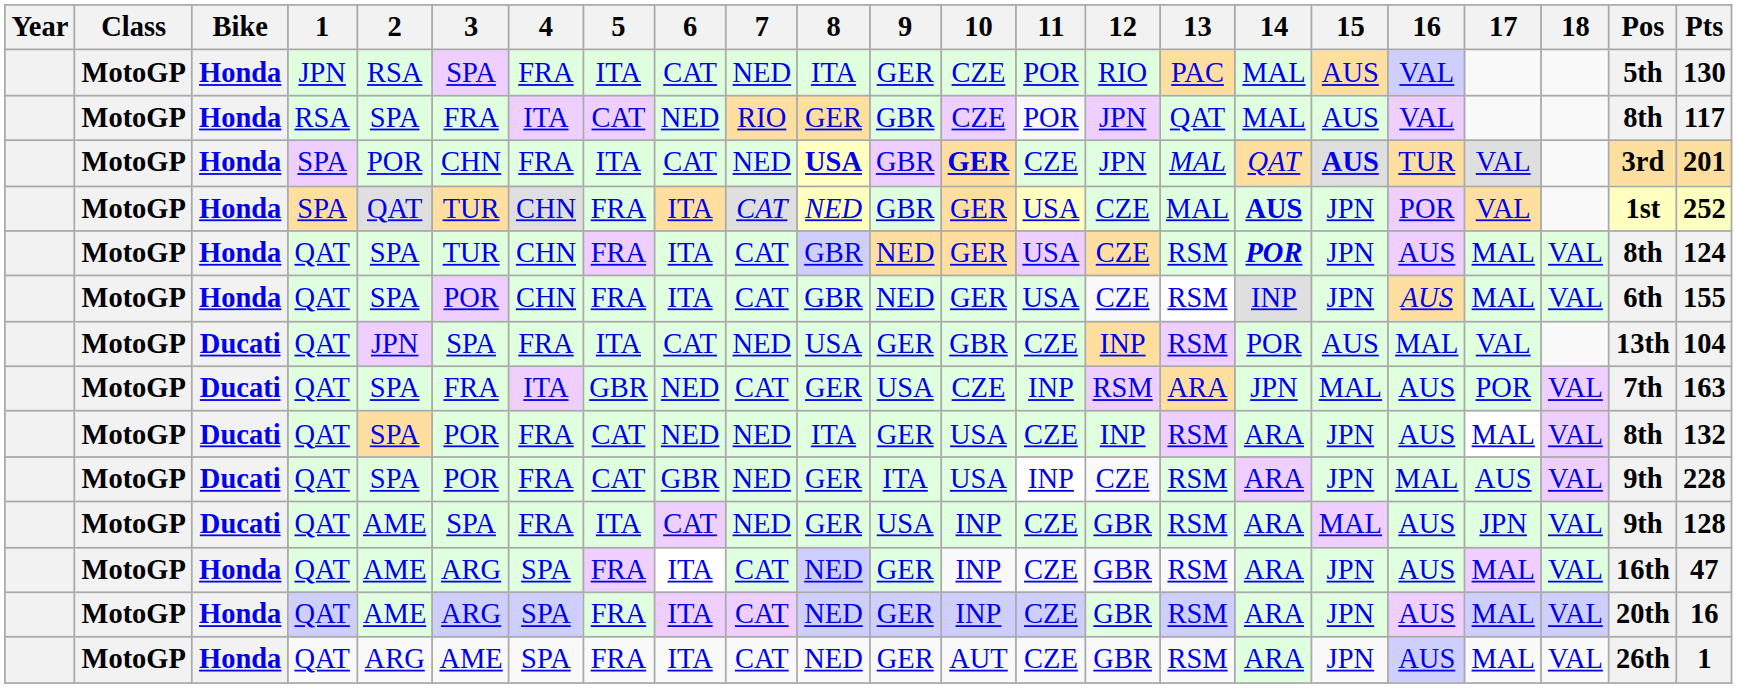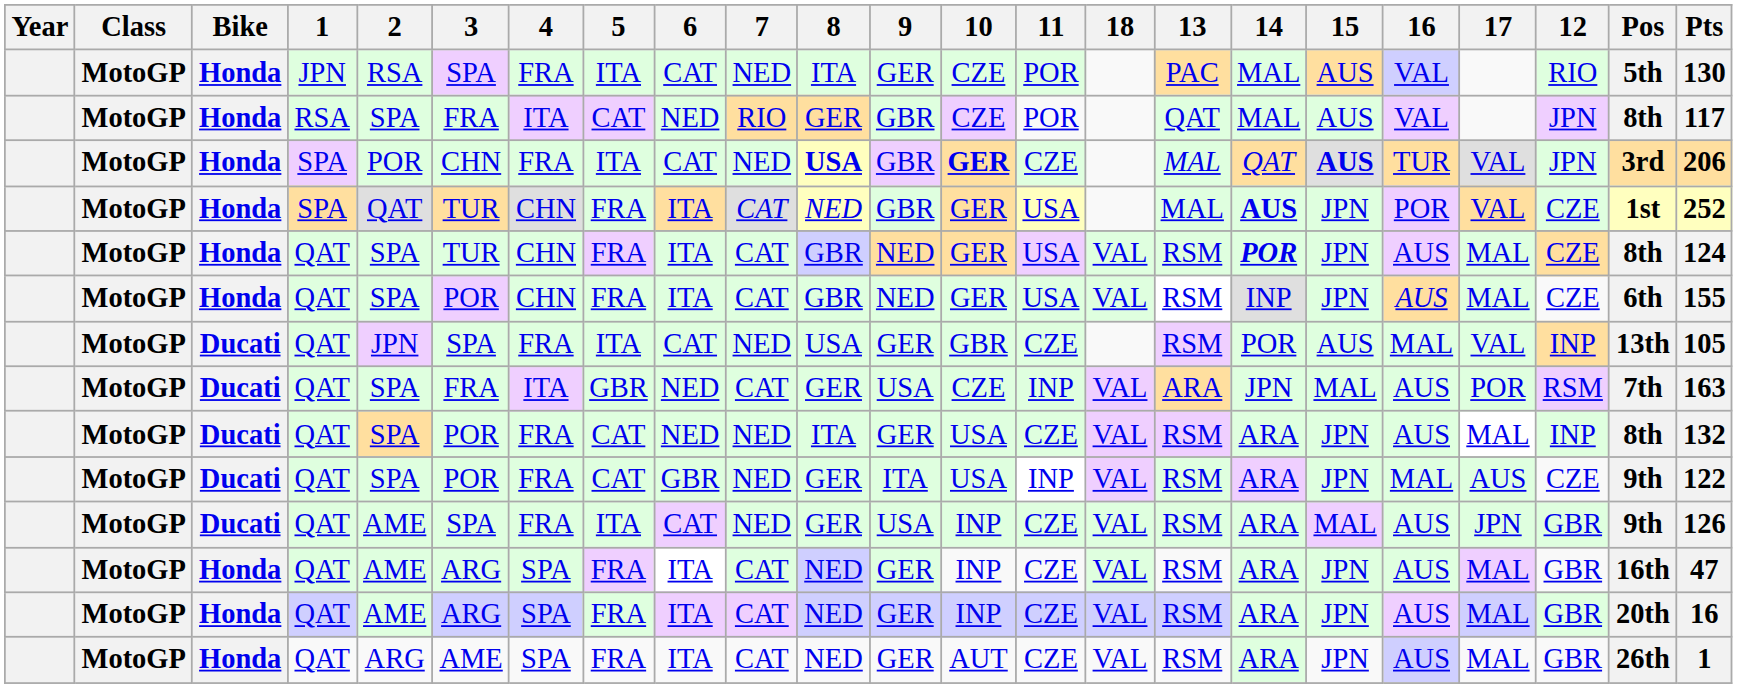columns swapped: (1123, 27) <-> (1575, 27)
(1704, 162) 201 -> (1704, 162) 206
(1704, 343) 104 -> (1704, 343) 105
(1704, 478) 228 -> (1704, 478) 122
(1704, 523) 128 -> (1704, 523) 126
